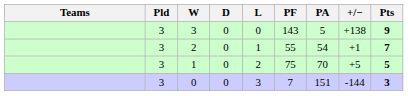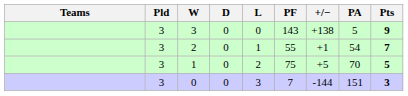columns swapped: (323, 13) <-> (355, 13)
